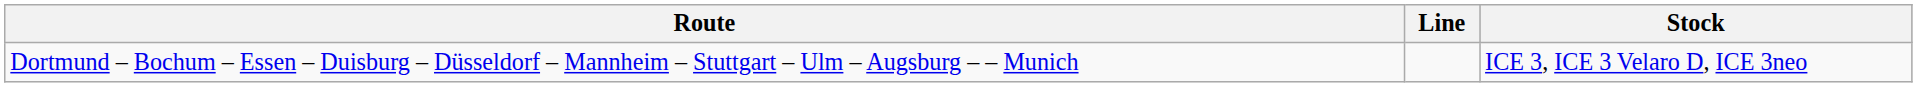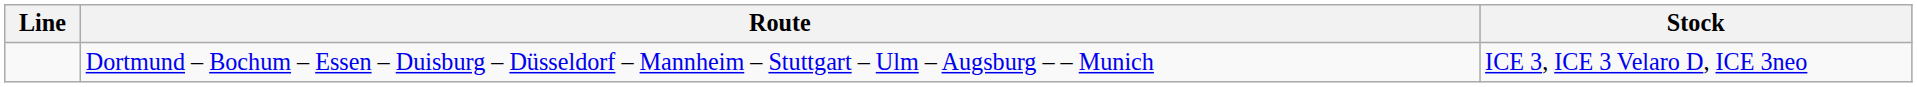columns swapped: (1442, 23) <-> (704, 23)
